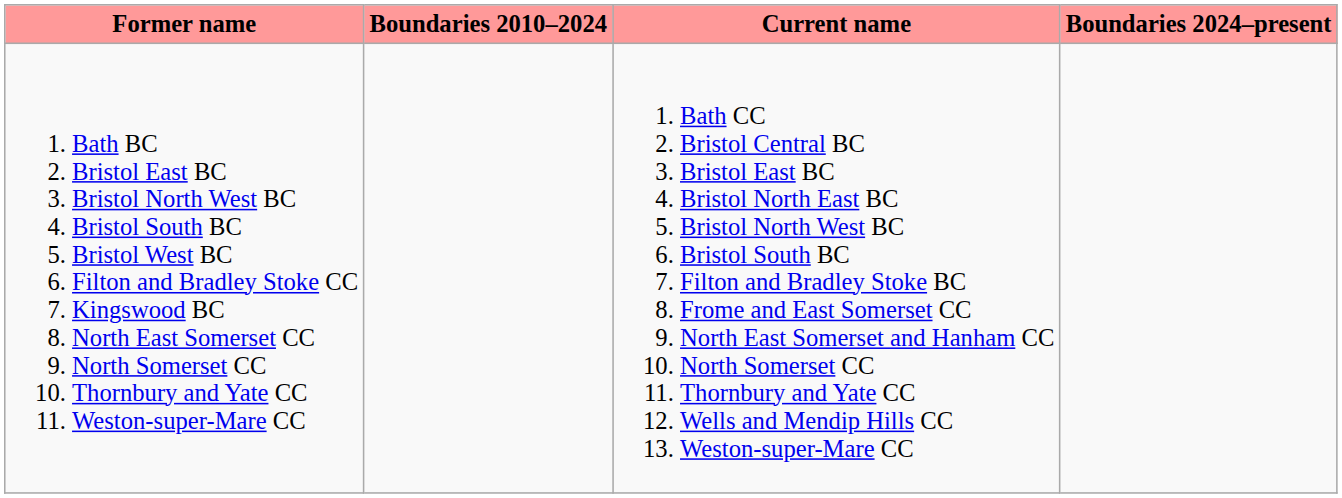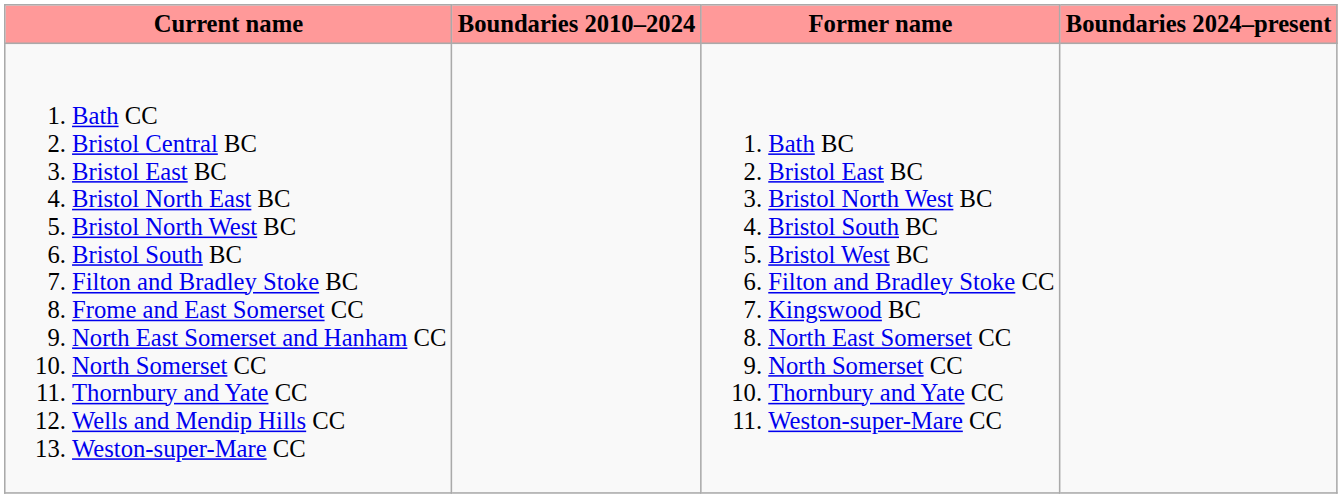columns swapped: (184, 24) <-> (836, 24)
